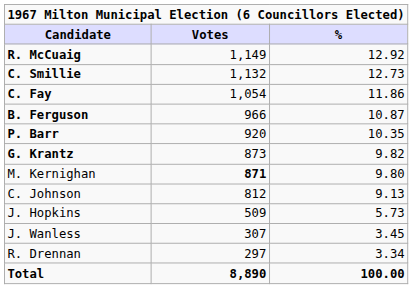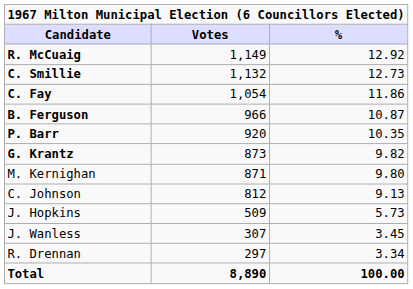(255, 174) bold -> (255, 174) normal
